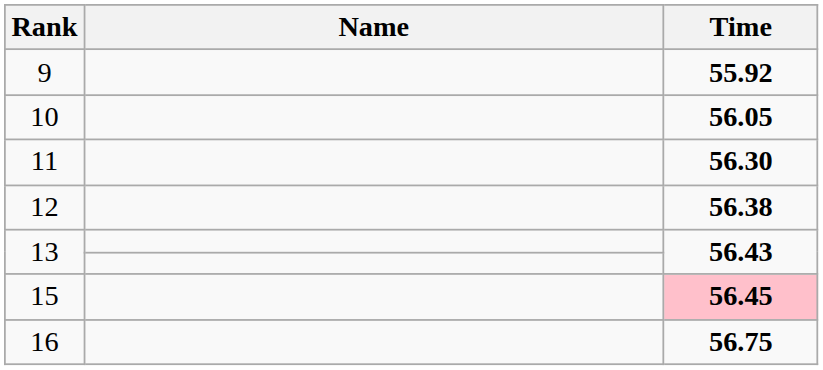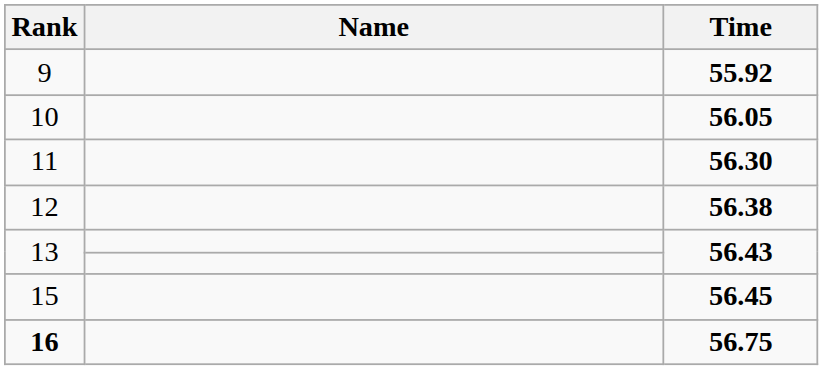(741, 296) pink background -> (741, 296) no background
(44, 341) normal -> (44, 341) bold
